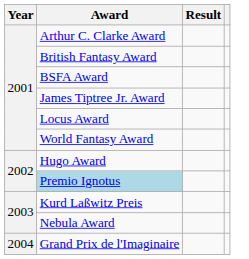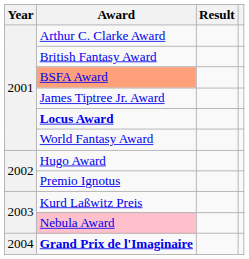(74, 77) no background -> (74, 77) lightsalmon background
(74, 118) normal -> (77, 118) bold
(80, 181) lightblue background -> (80, 181) no background
(77, 222) no background -> (77, 222) pink background
(110, 243) normal -> (116, 243) bold
